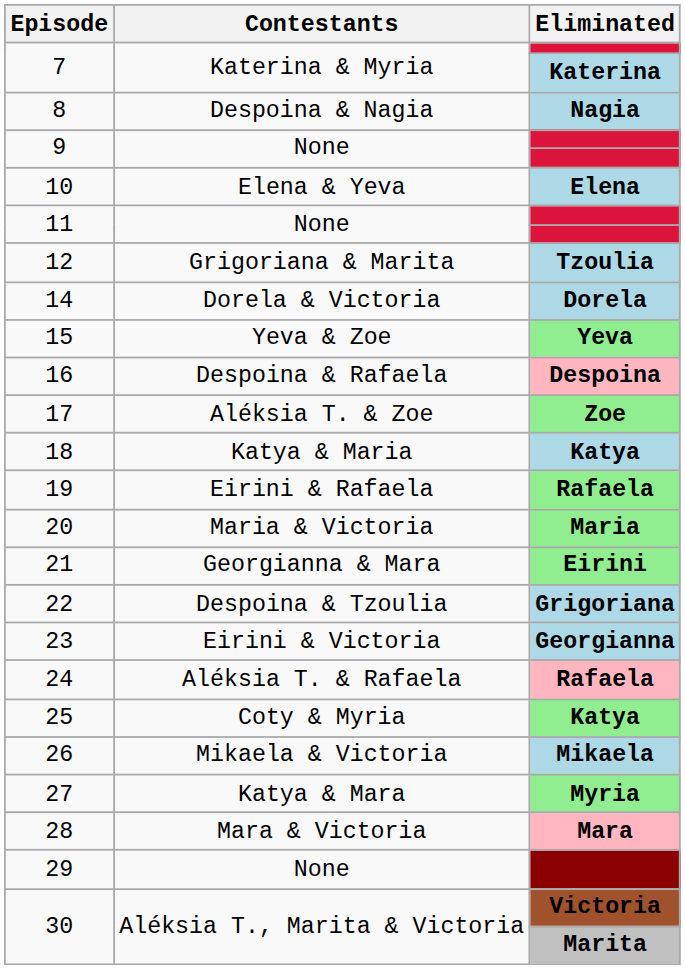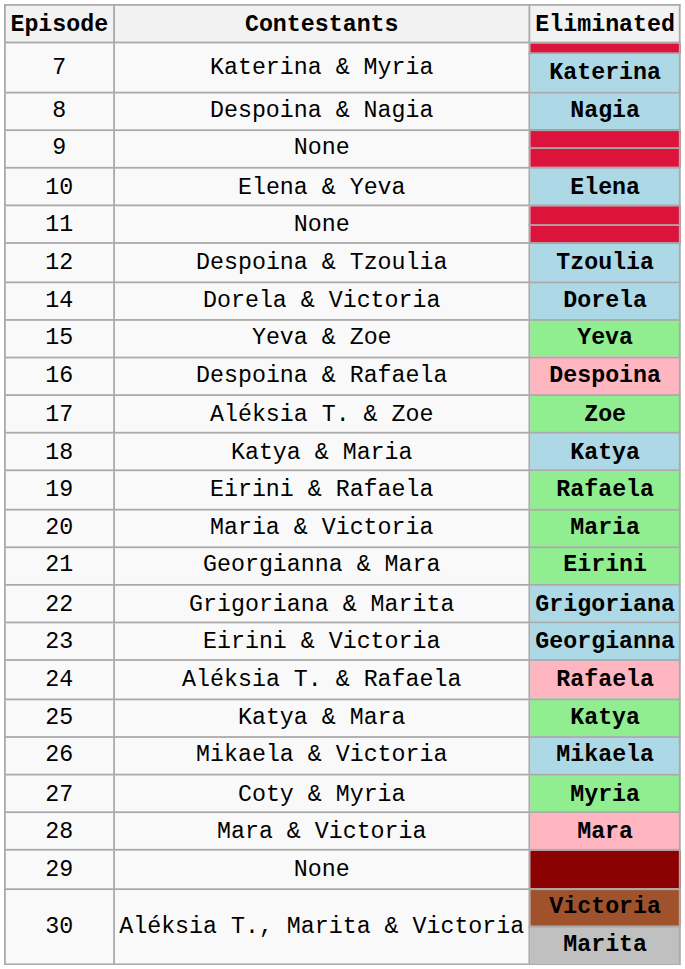(322, 262) Grigoriana & Marita -> (322, 262) Despoina & Tzoulia
(322, 604) Despoina & Tzoulia -> (322, 604) Grigoriana & Marita
(322, 718) Coty & Myria -> (322, 718) Katya & Mara
(322, 793) Katya & Mara -> (322, 793) Coty & Myria
